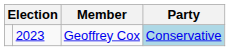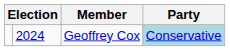(30, 35) 2023 -> (30, 35) 2024
